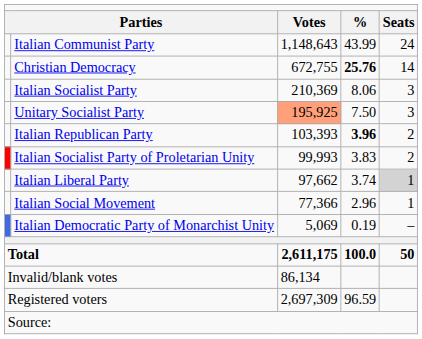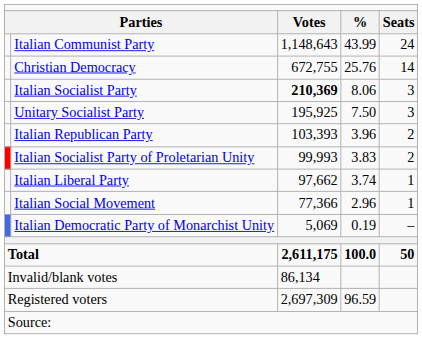(360, 67) bold -> (360, 67) normal
(314, 90) normal -> (314, 90) bold
(314, 112) lightsalmon background -> (314, 112) no background
(364, 135) bold -> (364, 135) normal
(411, 180) lightgrey background -> (411, 180) no background
